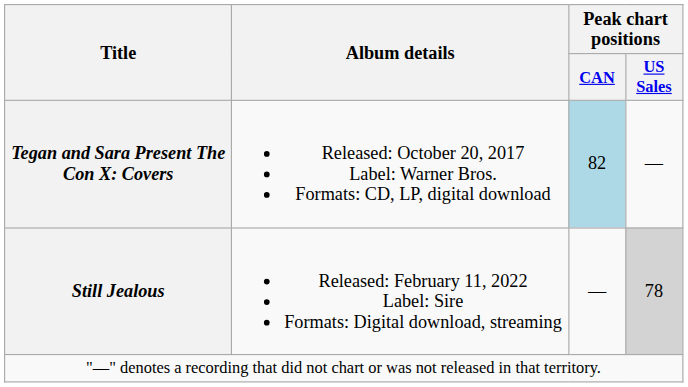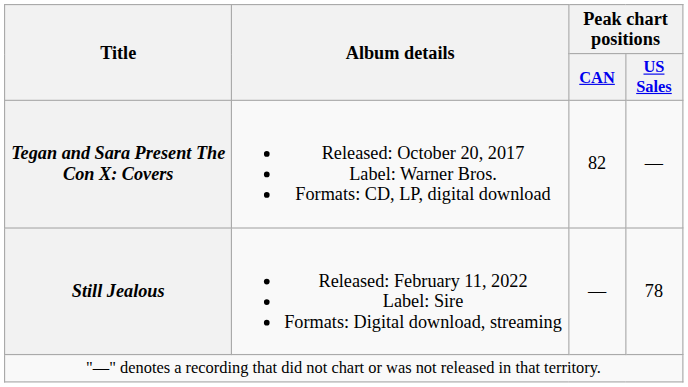(597, 163) lightblue background -> (597, 163) no background
(654, 290) lightgrey background -> (654, 290) no background
